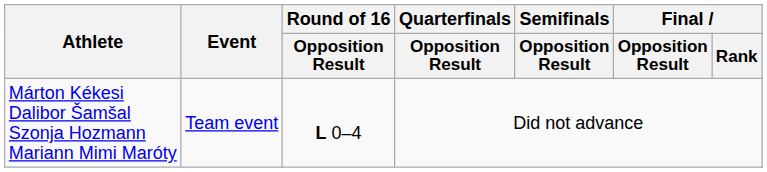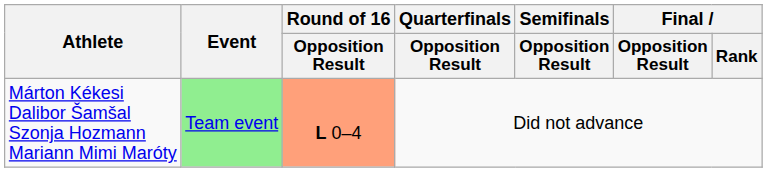(232, 123) no background -> (232, 123) lightgreen background
(339, 133) no background -> (339, 133) lightsalmon background
